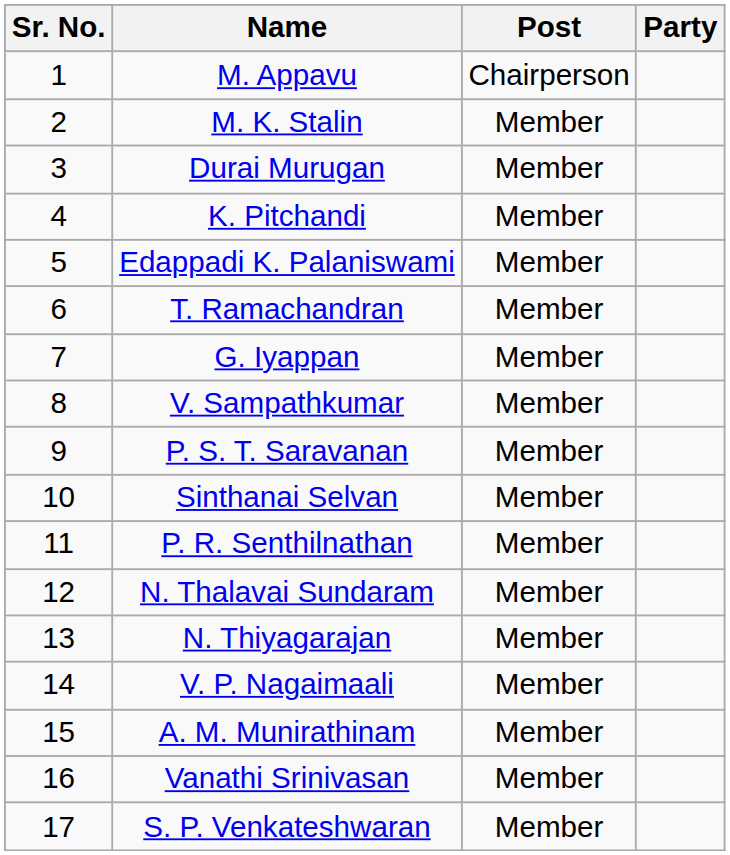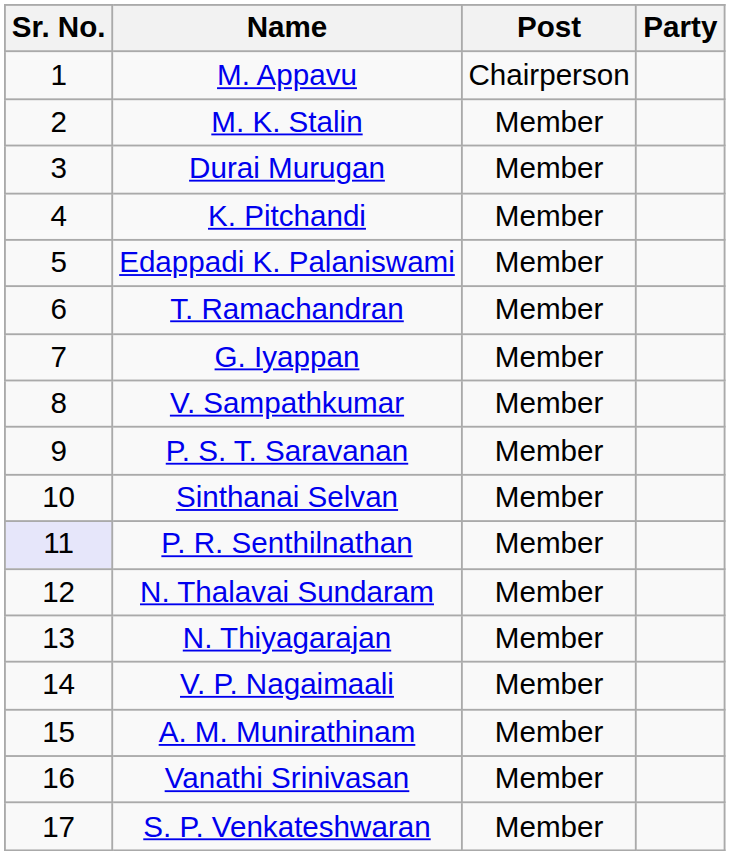(59, 544) no background -> (59, 544) lavender background
